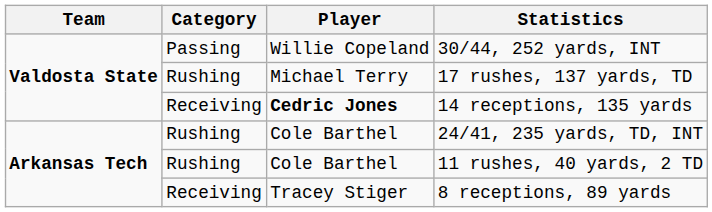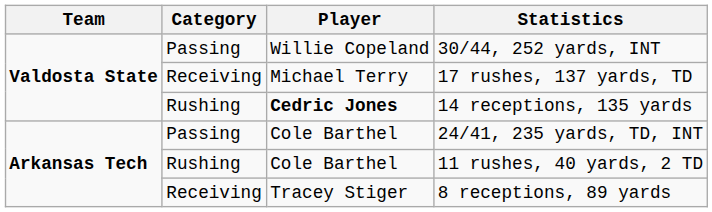(203, 77) Rushing -> (214, 77) Receiving
(214, 106) Receiving -> (203, 106) Rushing
(203, 135) Rushing -> (203, 135) Passing
